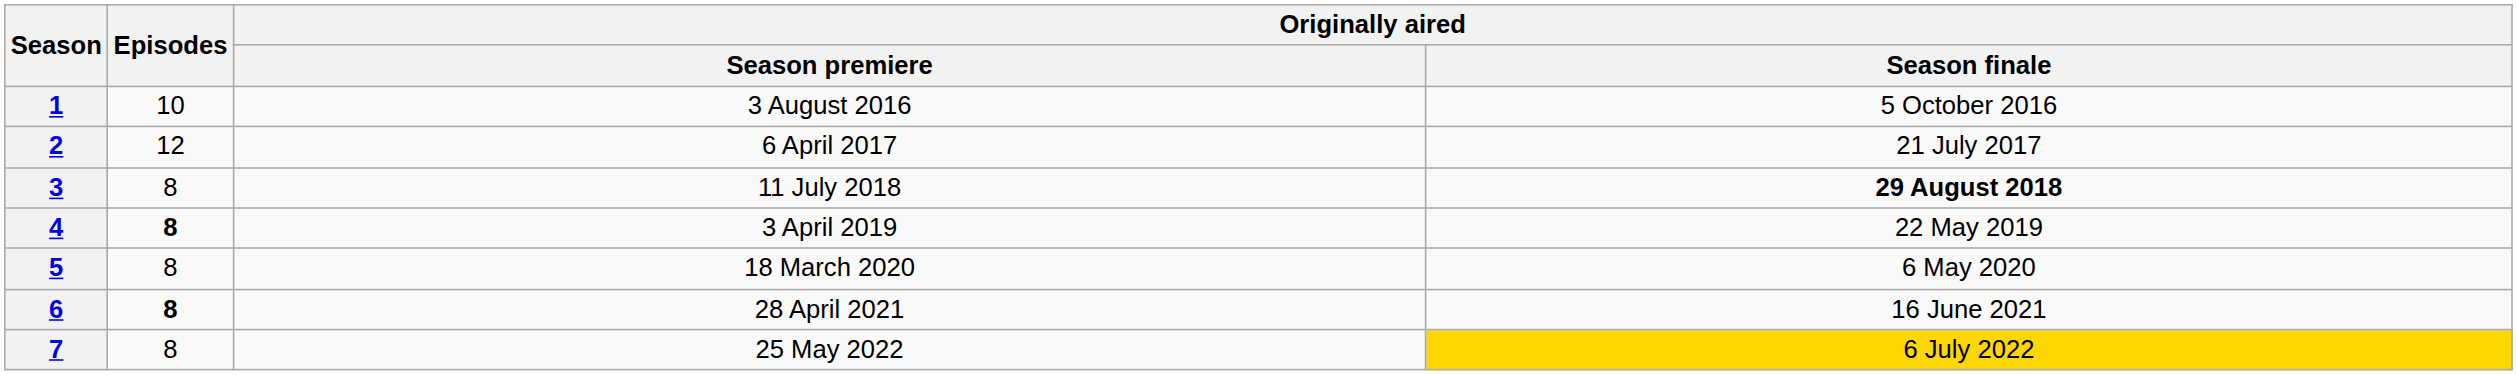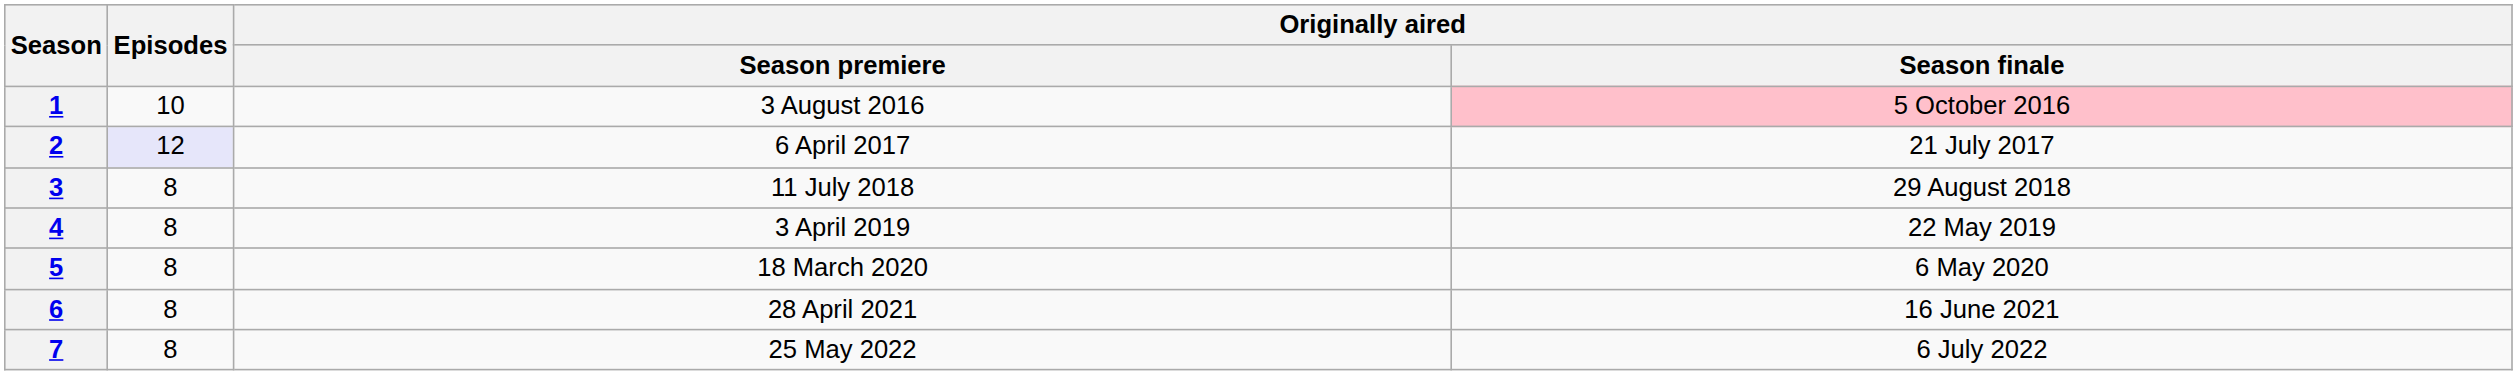(1969, 106) no background -> (1982, 106) pink background
(170, 146) no background -> (170, 146) lavender background
(1969, 187) bold -> (1982, 187) normal
(170, 227) bold -> (170, 227) normal
(170, 308) bold -> (170, 308) normal
(1969, 349) gold background -> (1982, 349) no background
